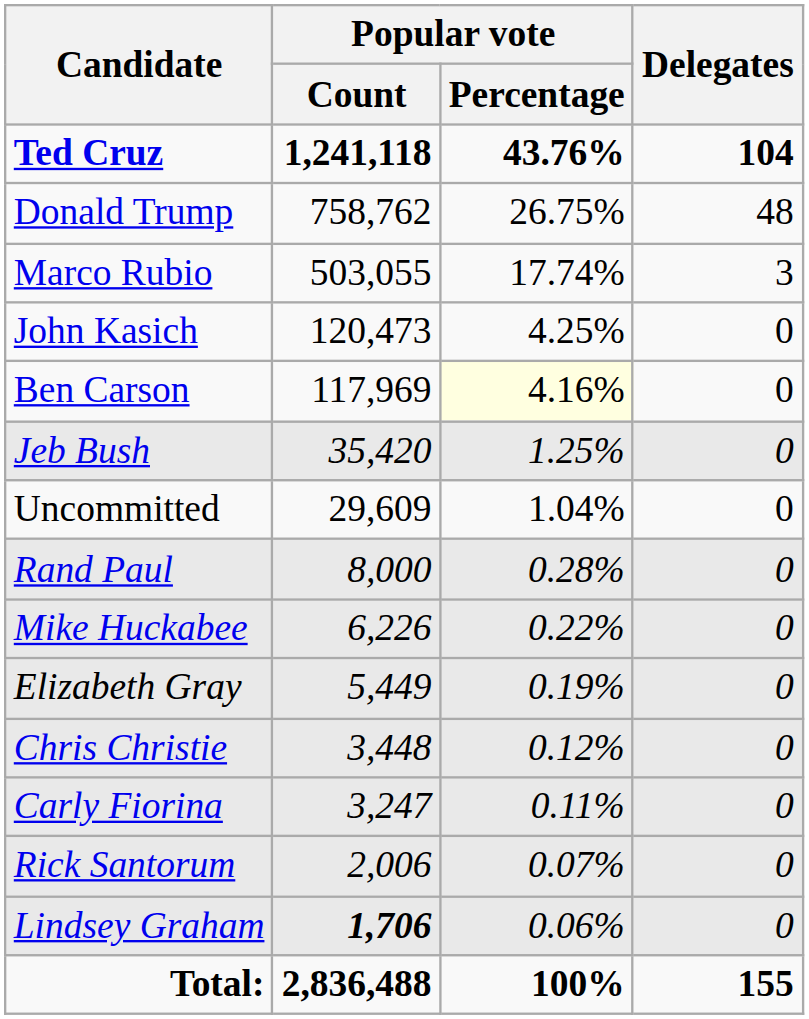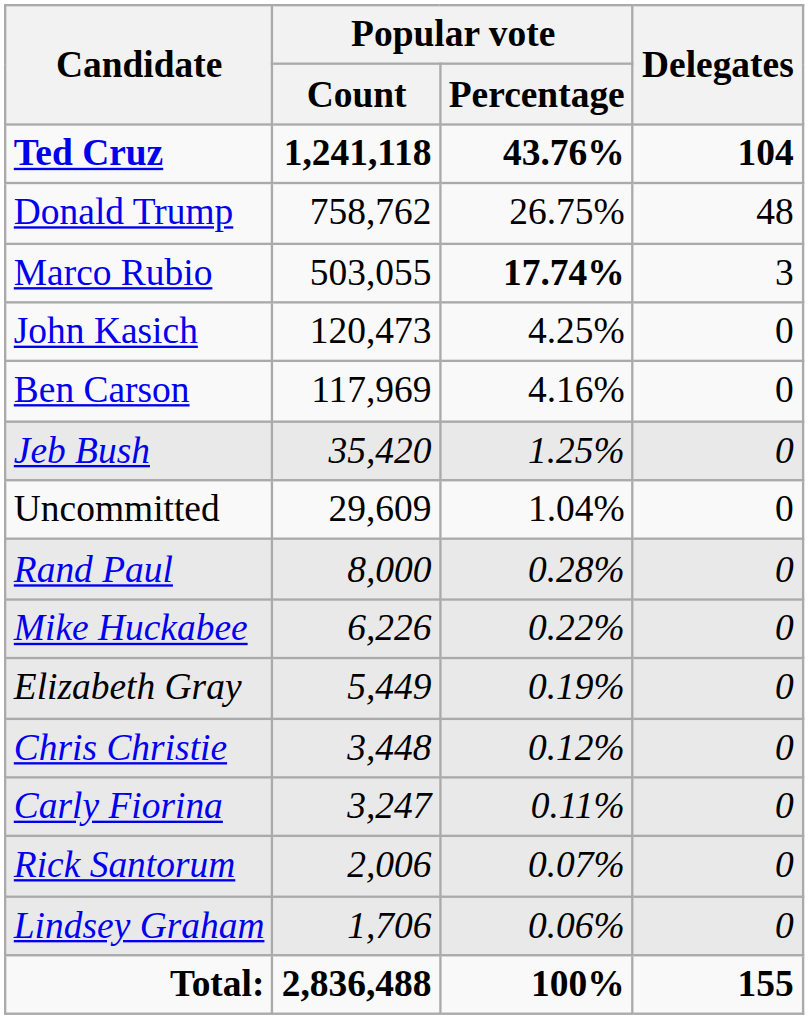(567, 271) normal -> (564, 271) bold
(576, 390) lightyellow background -> (576, 390) no background
(389, 924) bold -> (389, 924) normal
